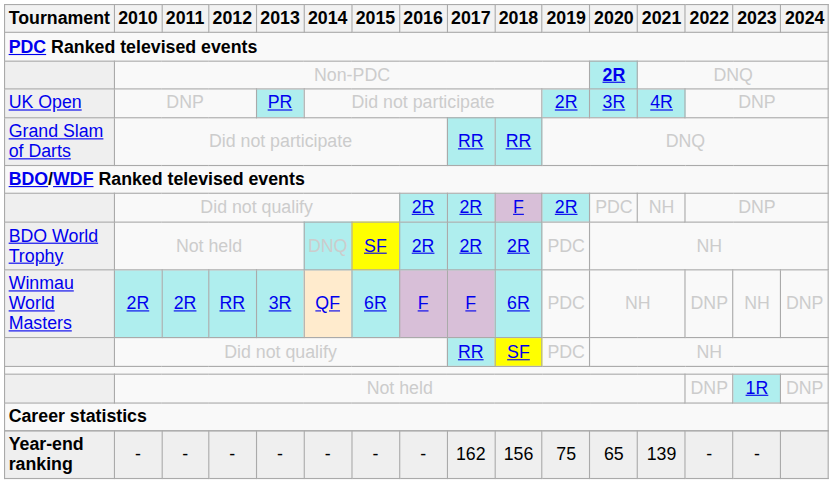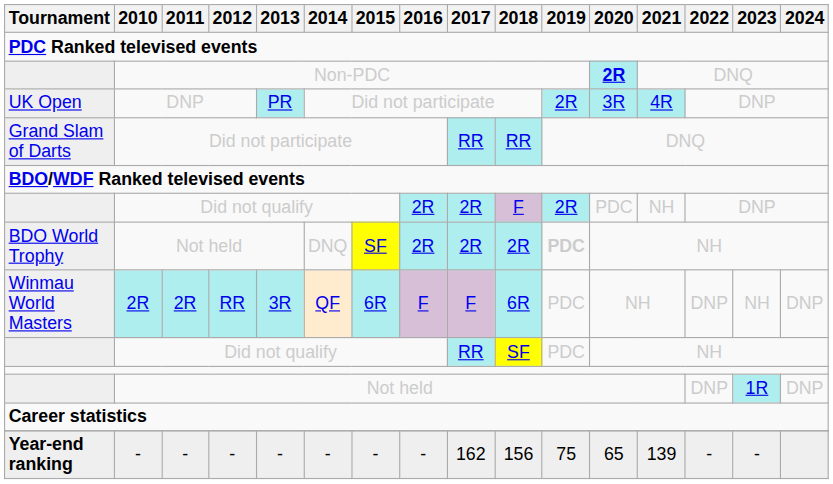(328, 245) paleturquoise background -> (328, 245) no background
(566, 245) normal -> (566, 245) bold
